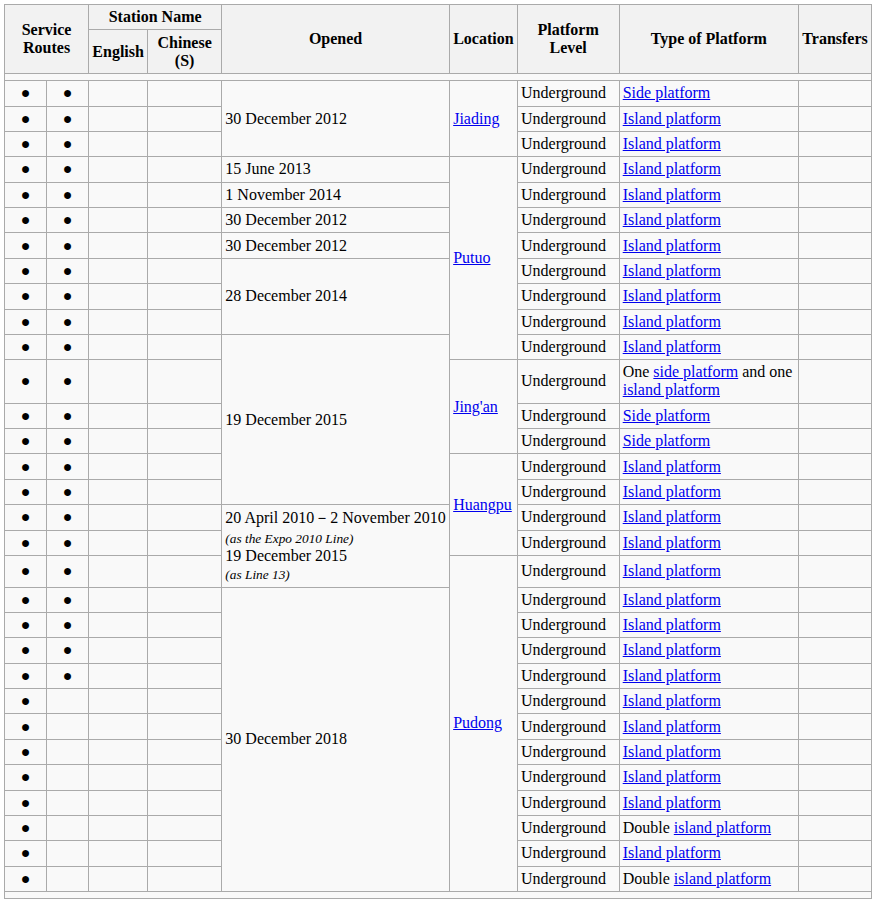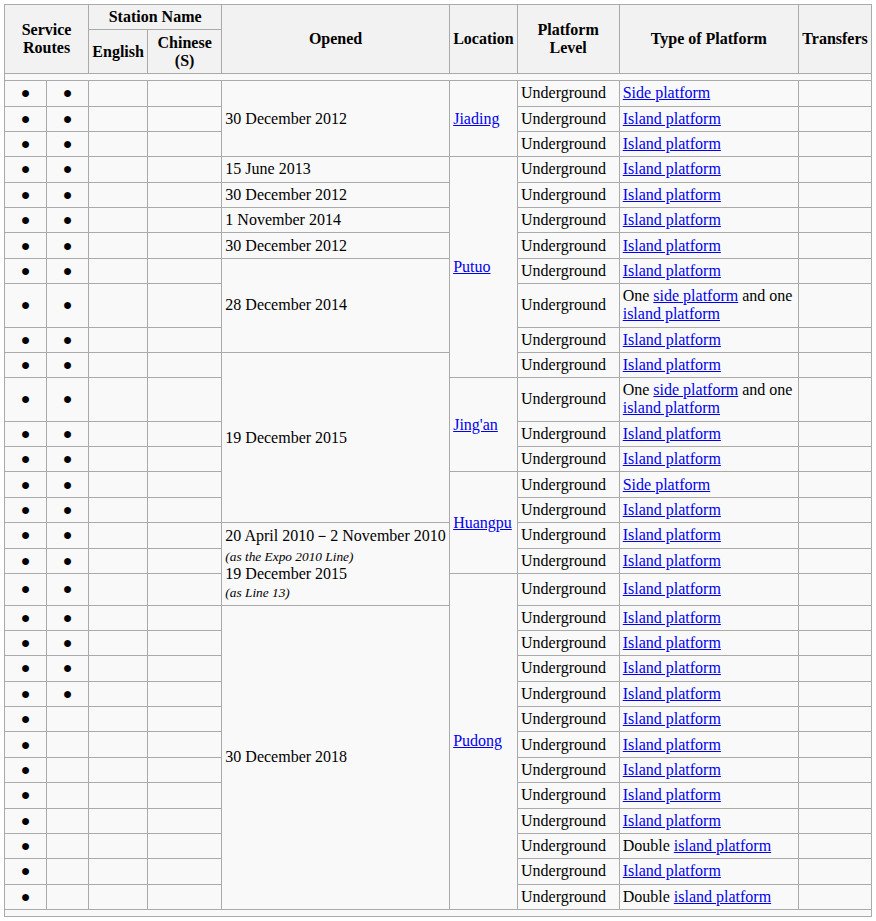(283, 194) 1 November 2014 -> (286, 194) 30 December 2012
(286, 220) 30 December 2012 -> (283, 220) 1 November 2014
(672, 296) Island platform -> (708, 305) One side platform and one island platform
(666, 415) Side platform -> (672, 433) Island platform
(666, 441) Side platform -> (672, 459) Island platform
(672, 466) Island platform -> (666, 484) Side platform
